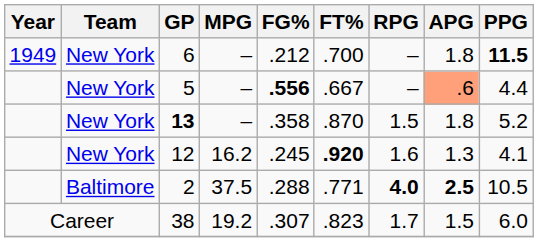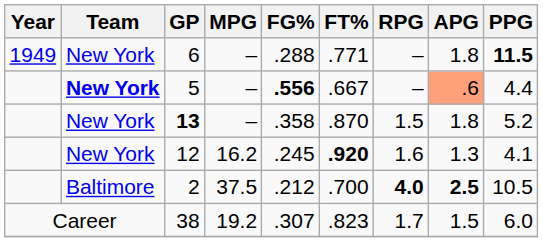(289, 55) .212 -> (294, 55) .288
(343, 55) .700 -> (348, 55) .771
(110, 88) normal -> (113, 88) bold
(289, 188) .288 -> (294, 188) .212
(343, 188) .771 -> (348, 188) .700
